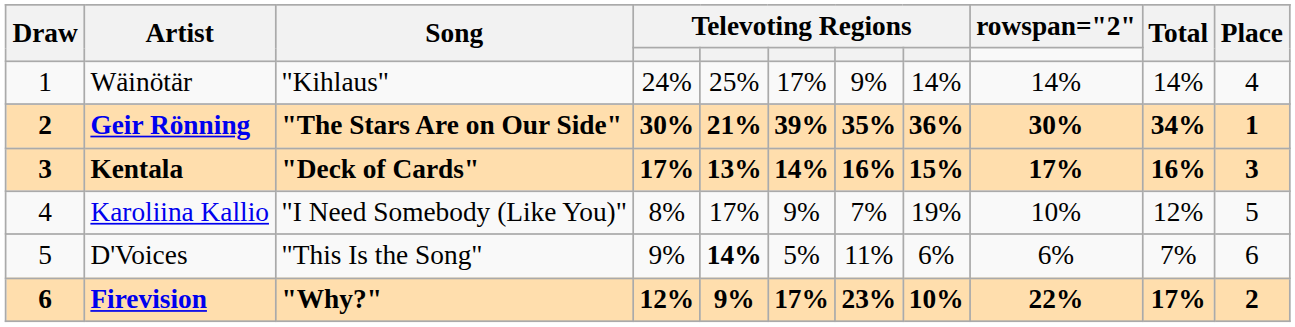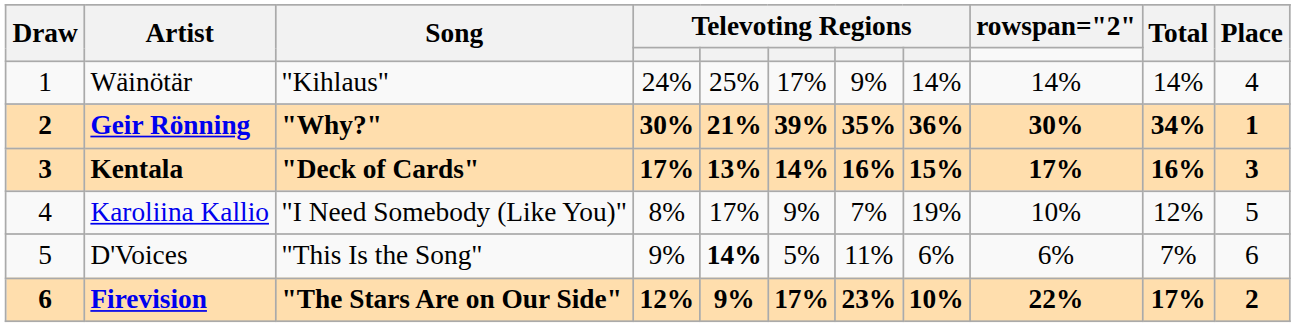(452, 125) "The Stars Are on Our Side" -> (332, 125) "Why?"
(332, 299) "Why?" -> (452, 299) "The Stars Are on Our Side"
